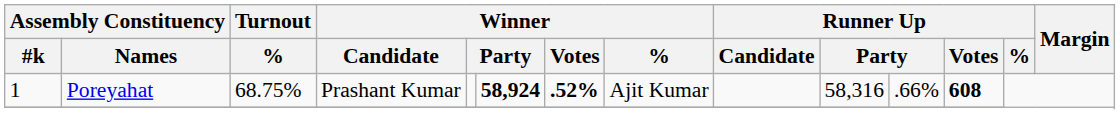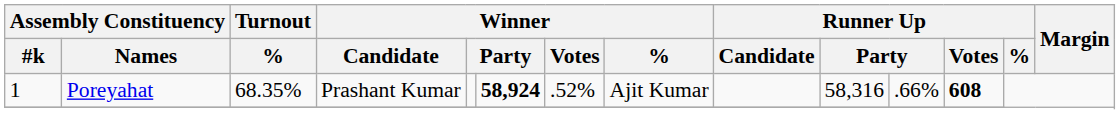(268, 90) 68.75% -> (268, 90) 68.35%
(574, 90) bold -> (573, 90) normal
